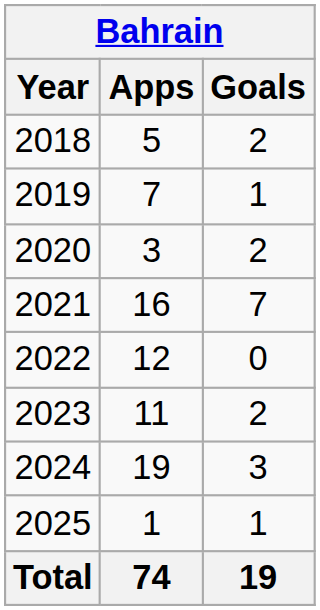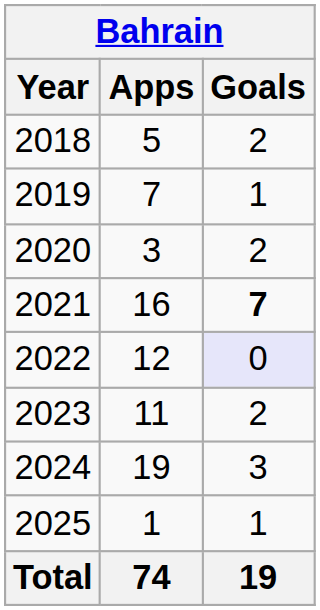(258, 304) normal -> (258, 304) bold
(258, 359) no background -> (258, 359) lavender background
